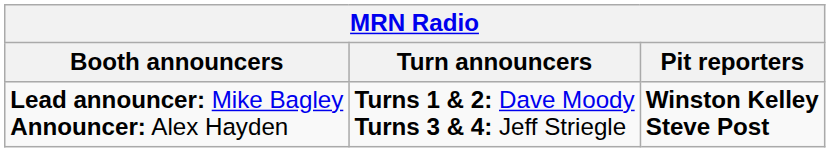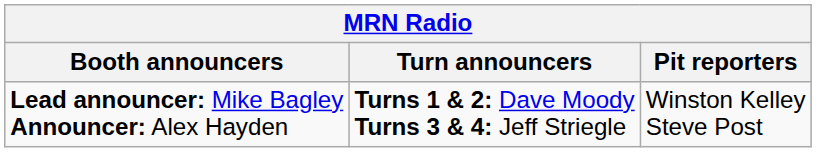(732, 113) bold -> (726, 113) normal
